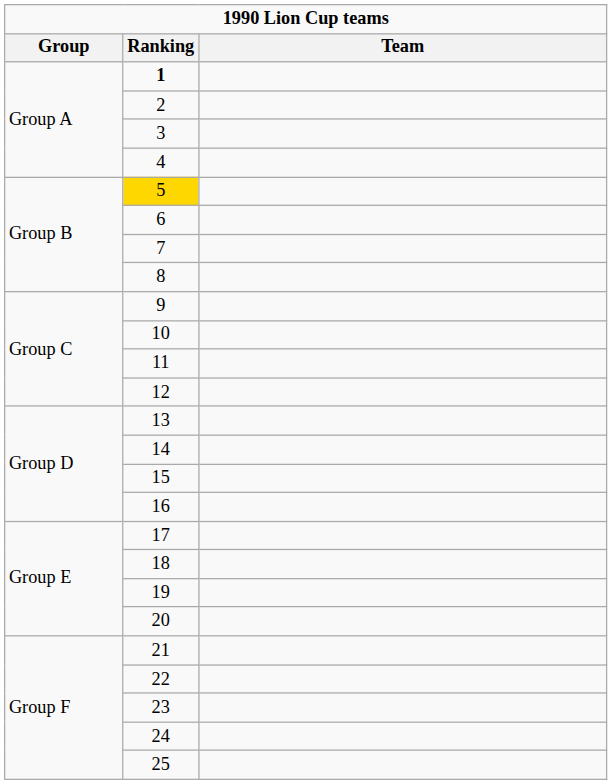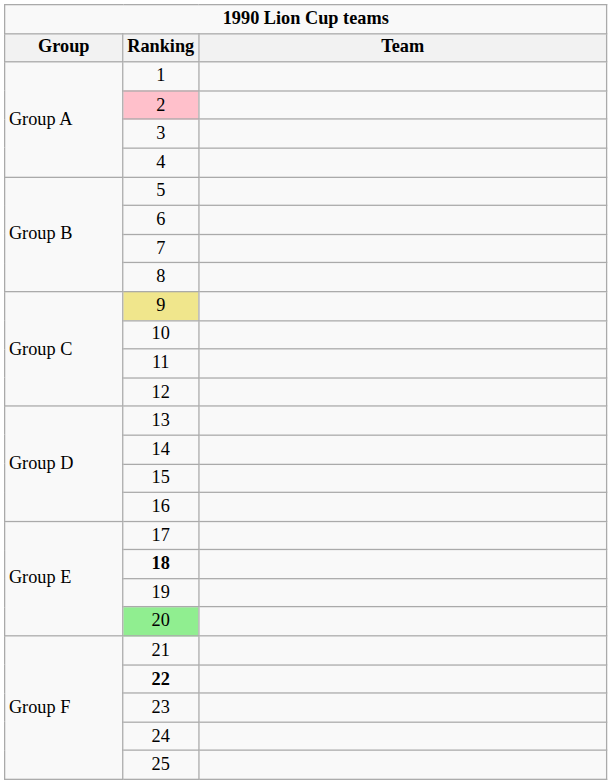(161, 76) bold -> (161, 76) normal
(161, 104) no background -> (161, 104) pink background
(161, 190) gold background -> (161, 190) no background
(161, 305) no background -> (161, 305) khaki background
(161, 563) normal -> (161, 563) bold
(161, 621) no background -> (161, 621) lightgreen background
(161, 678) normal -> (161, 678) bold
